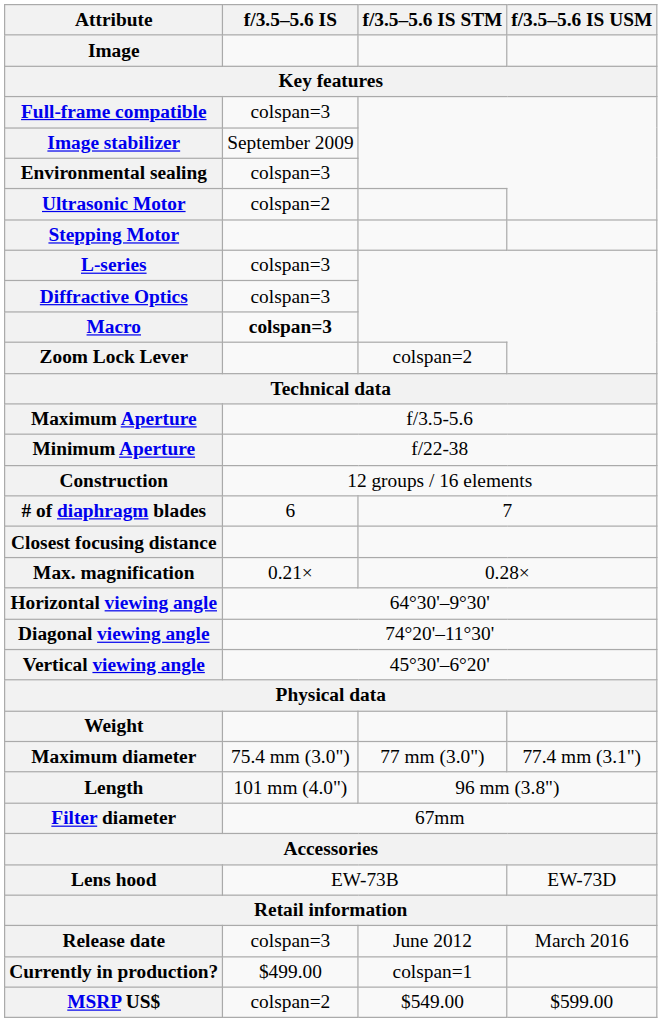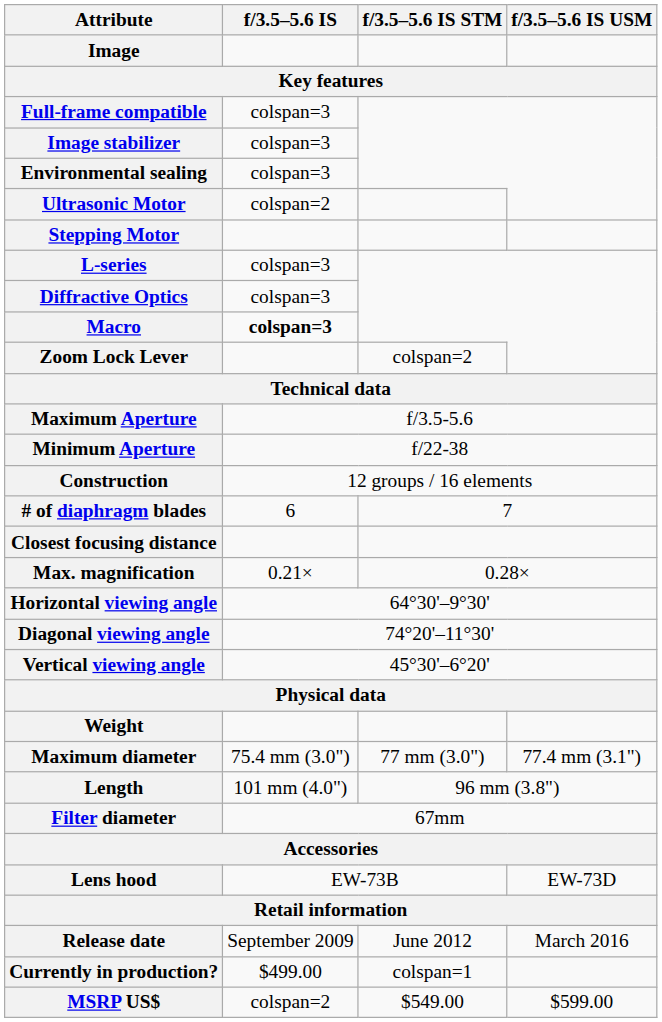(290, 142) September 2009 -> (290, 142) colspan=3
(290, 940) colspan=3 -> (290, 940) September 2009
